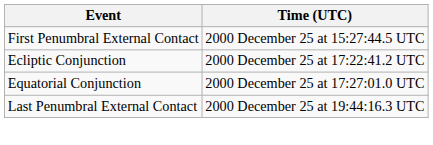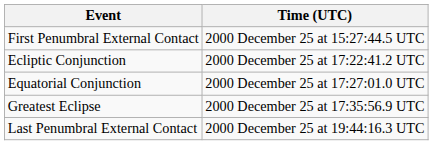+ row: (54, 106)
